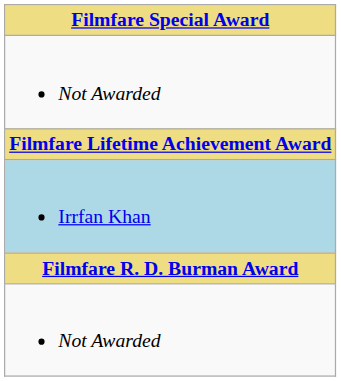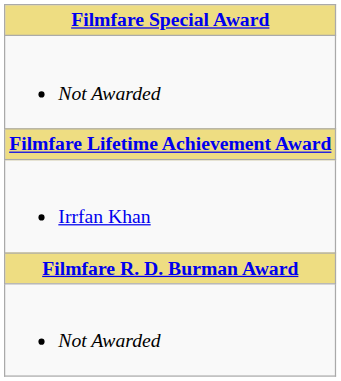(170, 217) lightblue background -> (170, 217) no background
